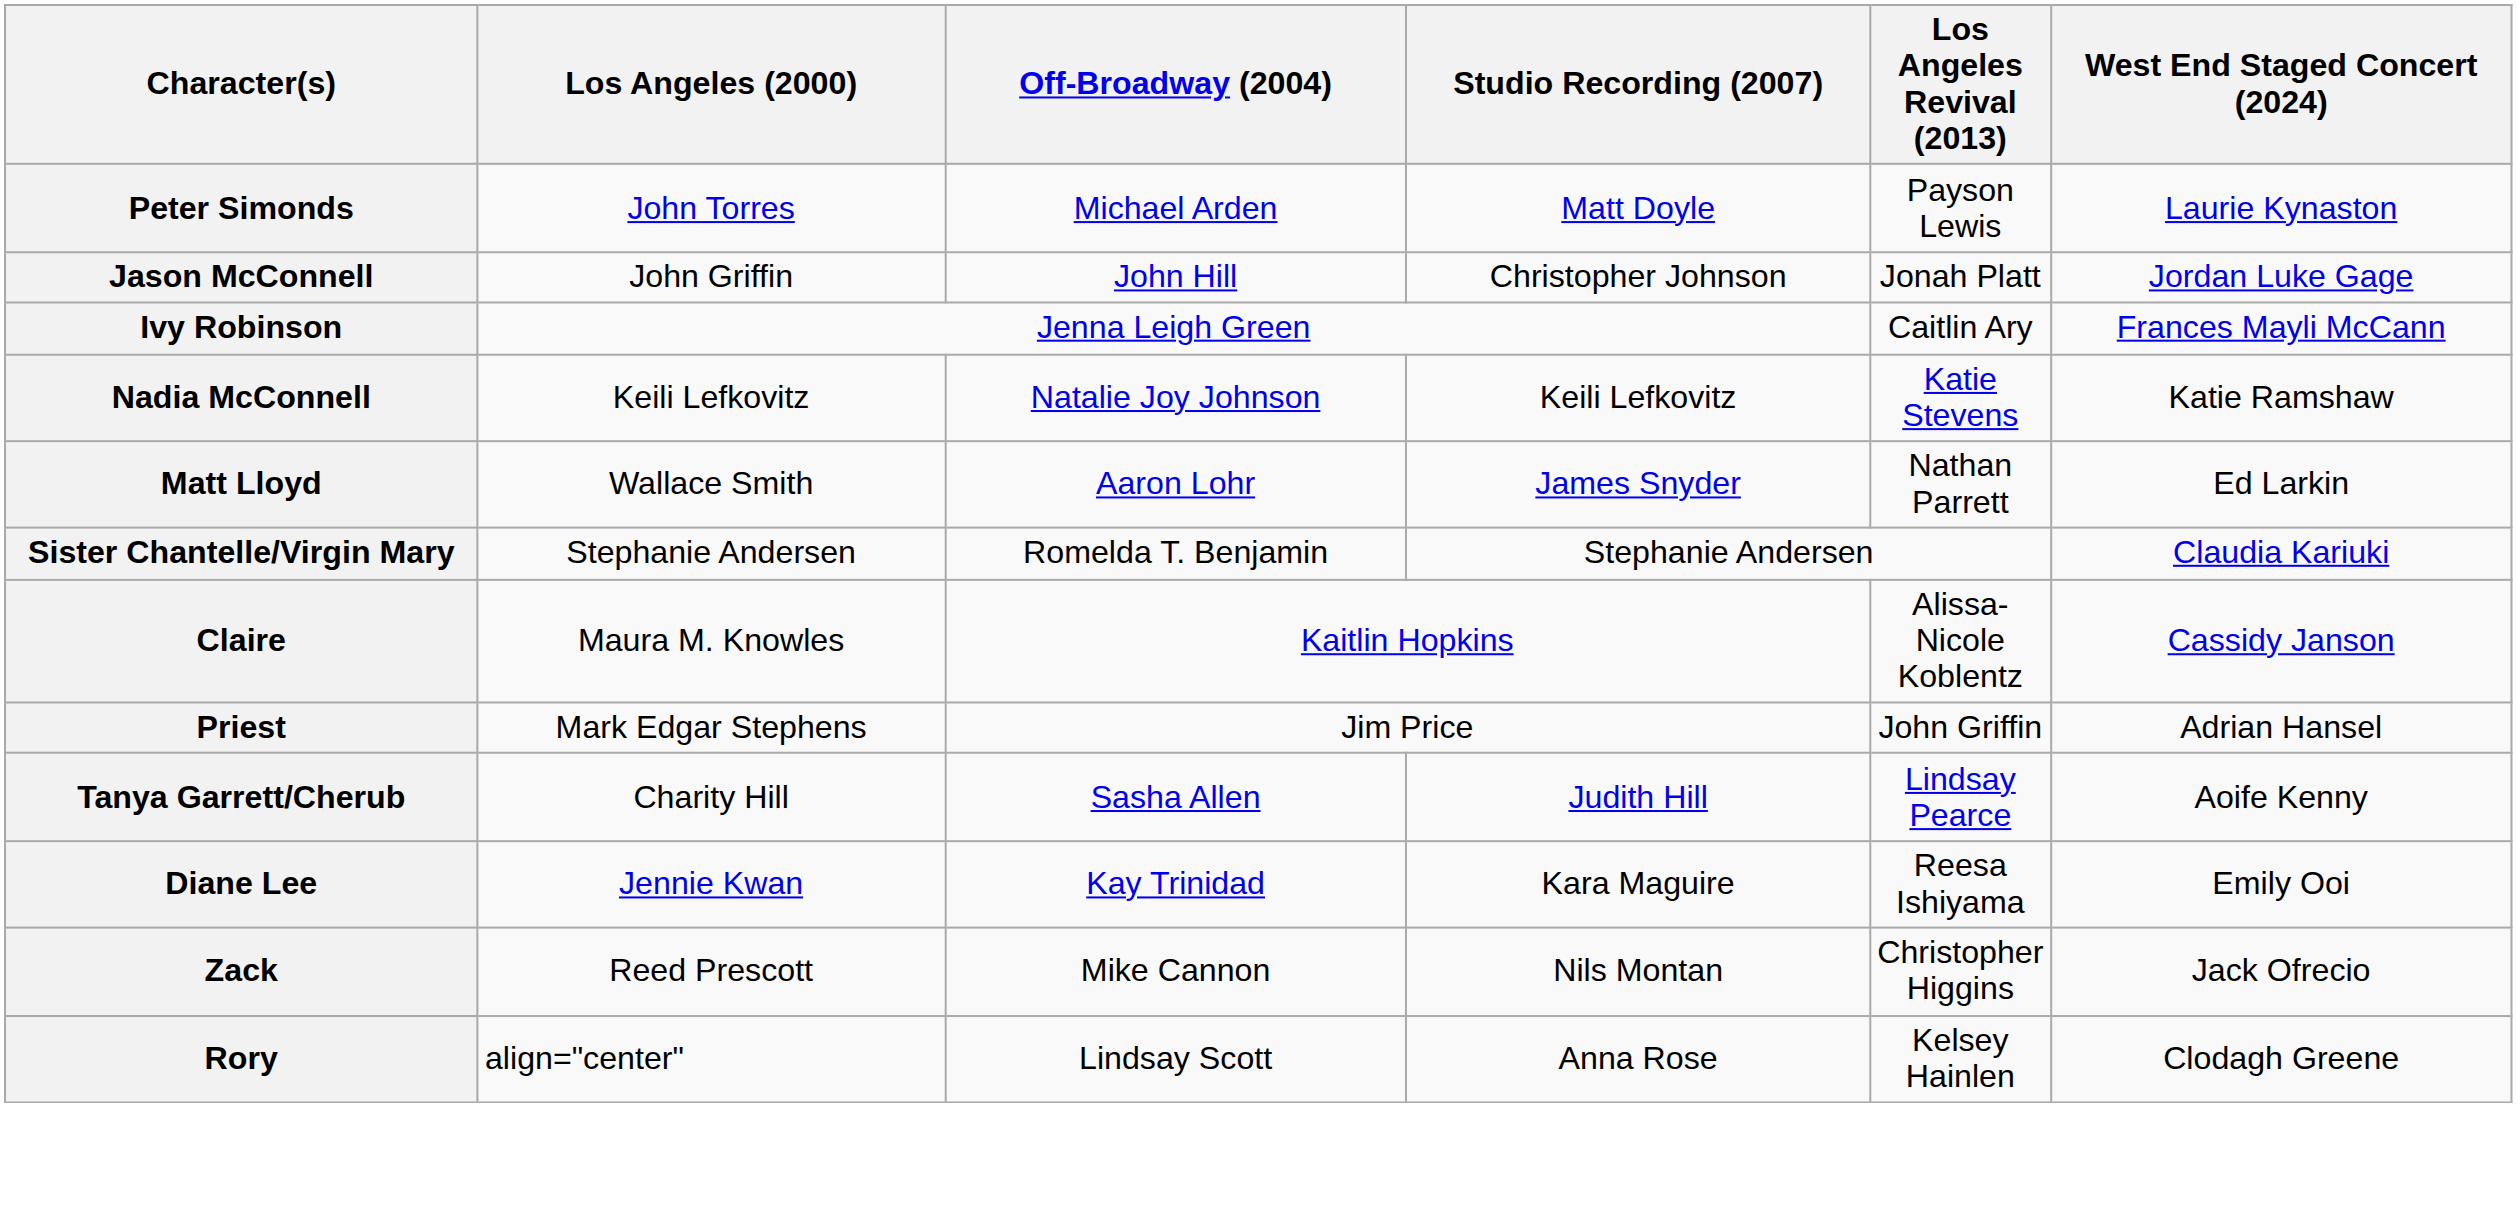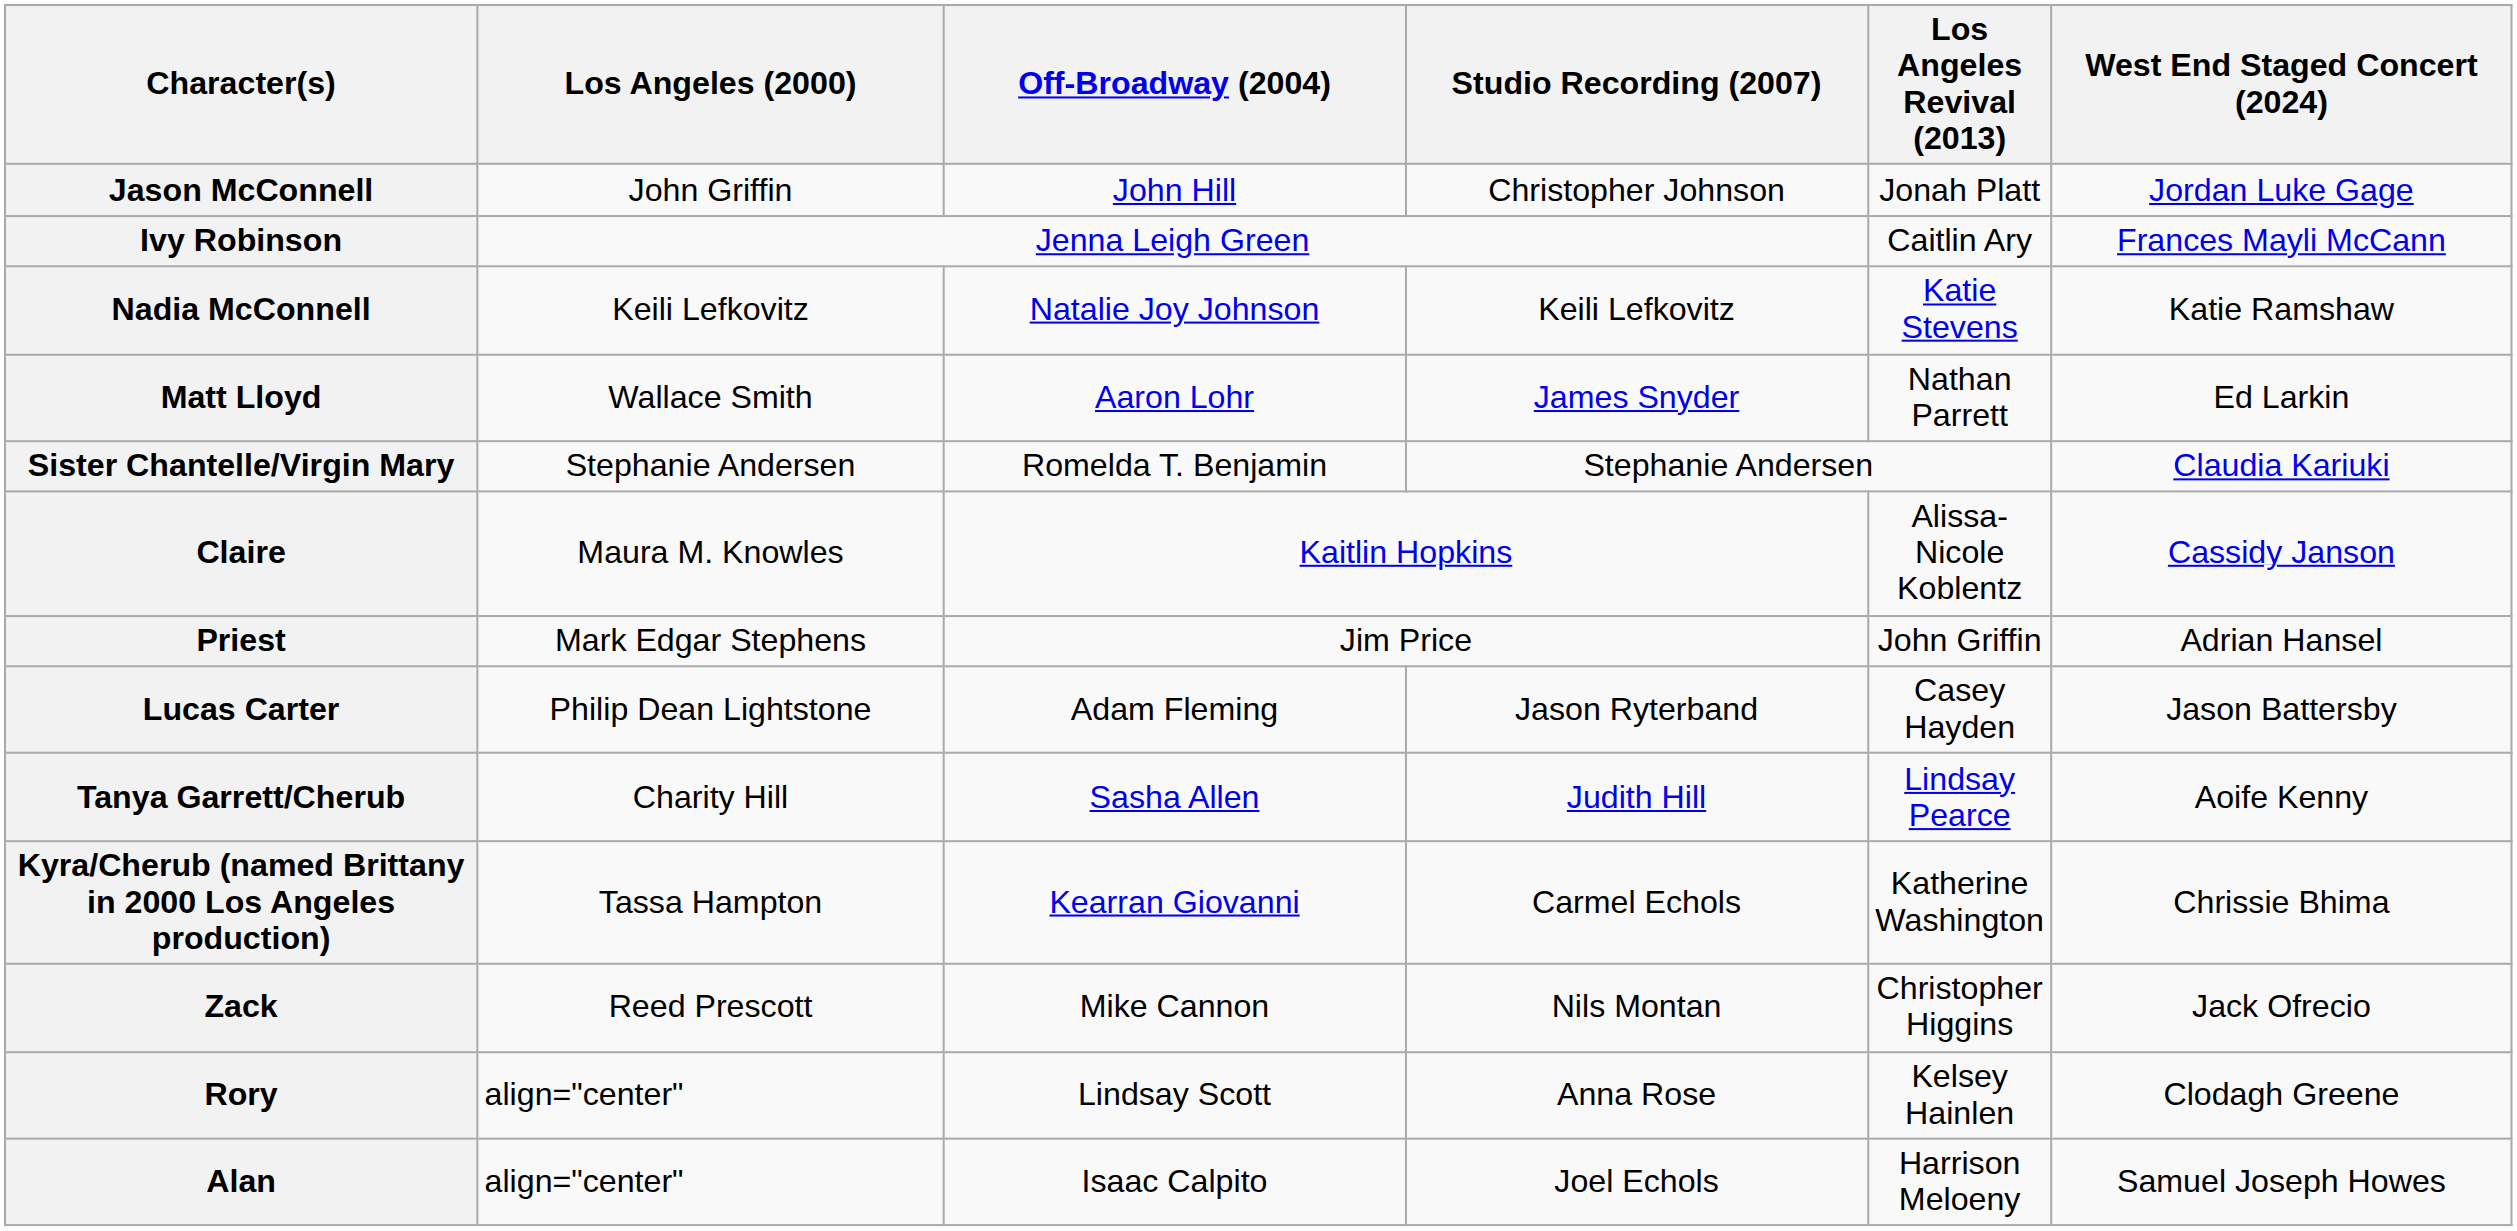- row: (241, 207)
+ row: (241, 709)
+ row: (241, 901)
- row: (241, 883)
+ row: (241, 1181)
